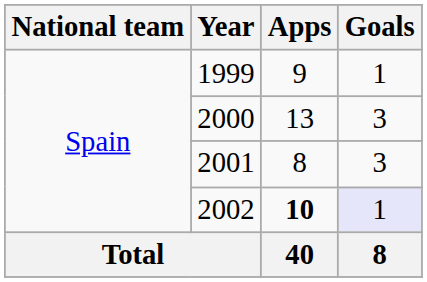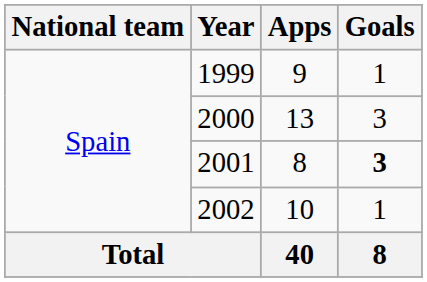(380, 163) normal -> (380, 163) bold
(300, 208) bold -> (300, 208) normal
(380, 208) lavender background -> (380, 208) no background
